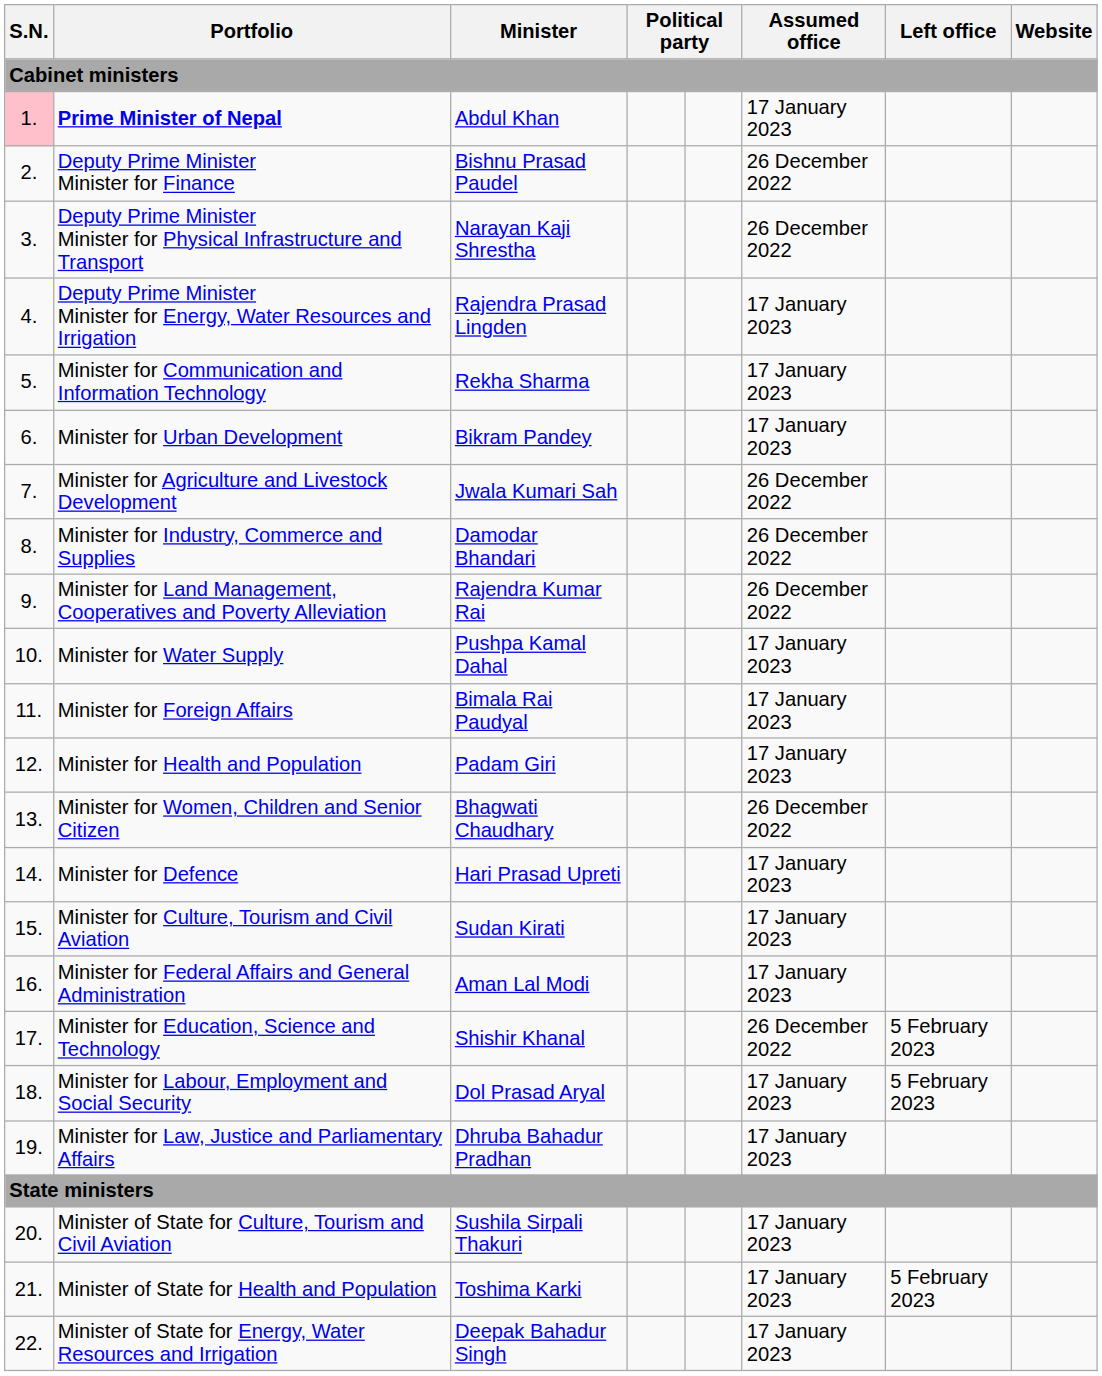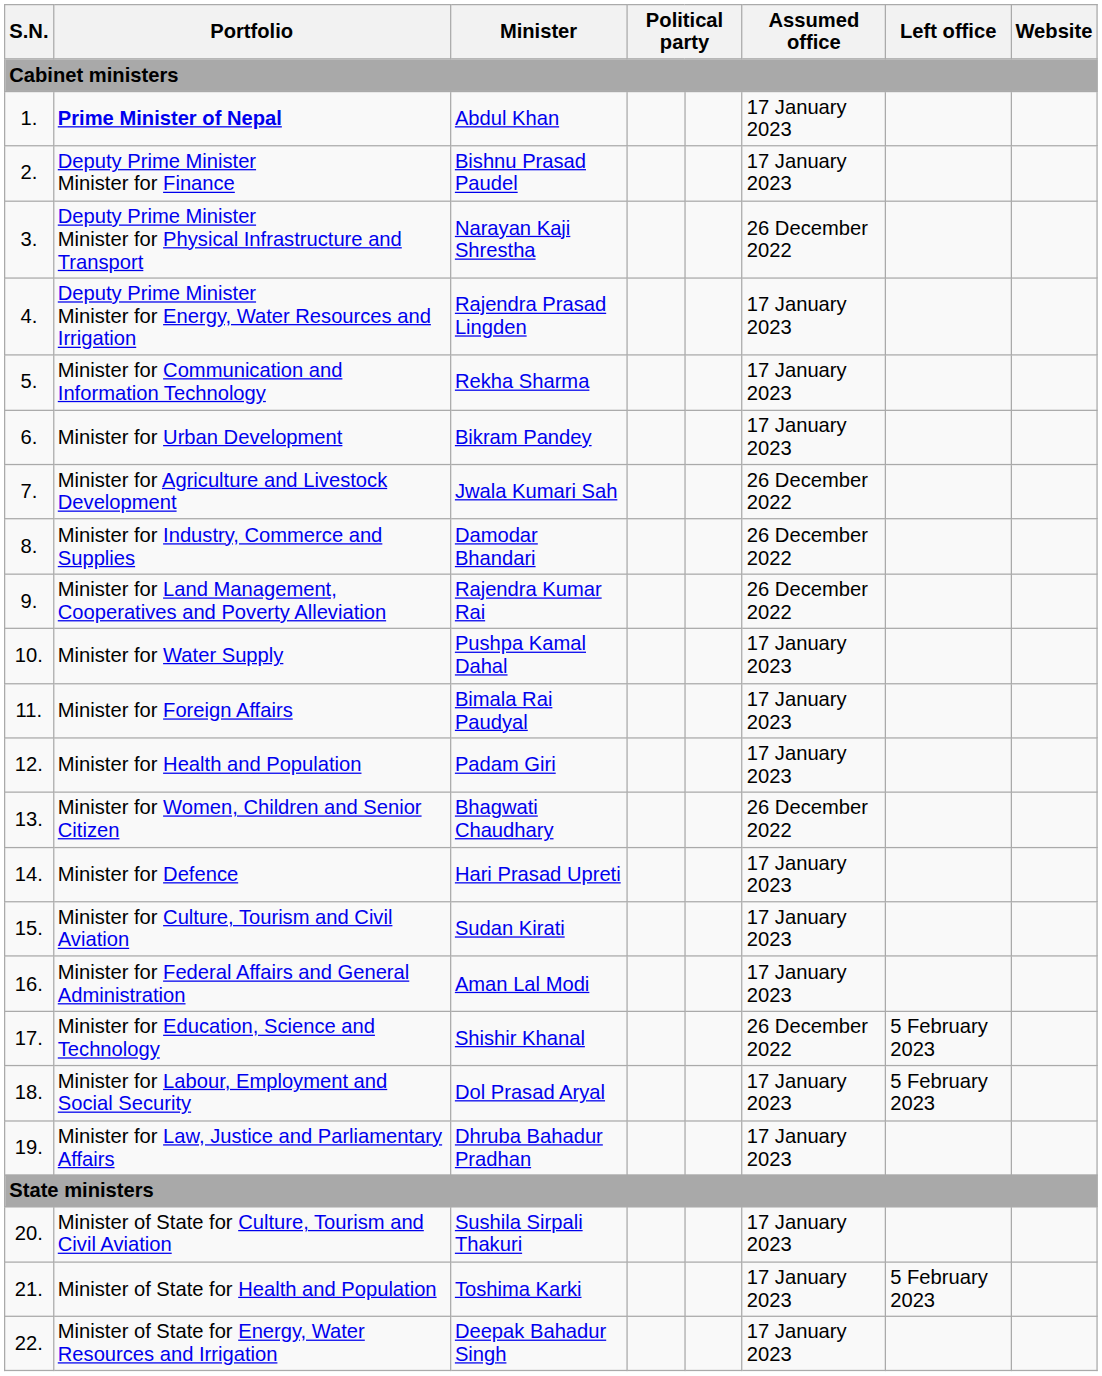(29, 118) pink background -> (29, 118) no background
(807, 173) 26 December 2022 -> (797, 173) 17 January 2023
